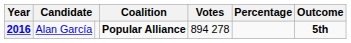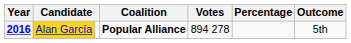(64, 30) no background -> (64, 30) gold background
(320, 30) bold -> (320, 30) normal
